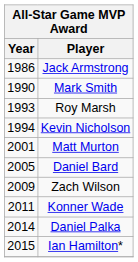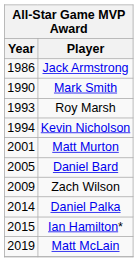- row: (86, 207)
+ row: (86, 246)
